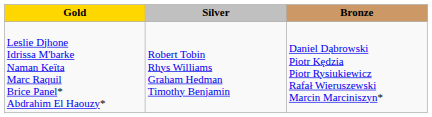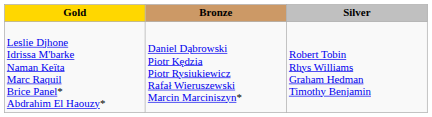columns swapped: (216, 13) <-> (357, 13)
